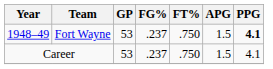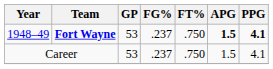(83, 34) normal -> (85, 34) bold
(223, 34) normal -> (228, 34) bold
